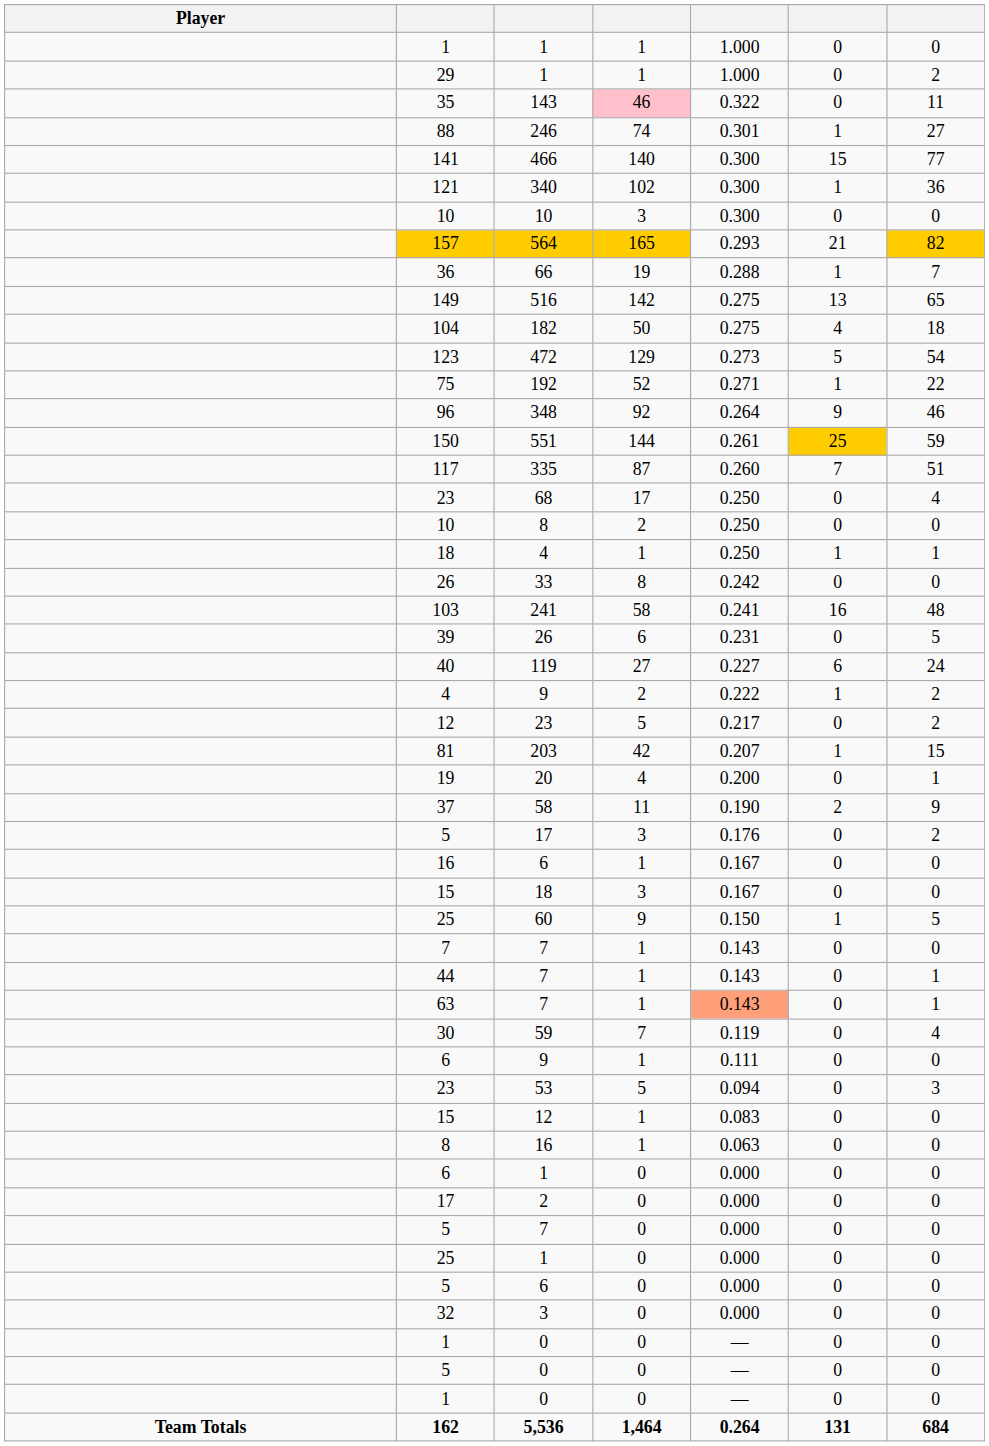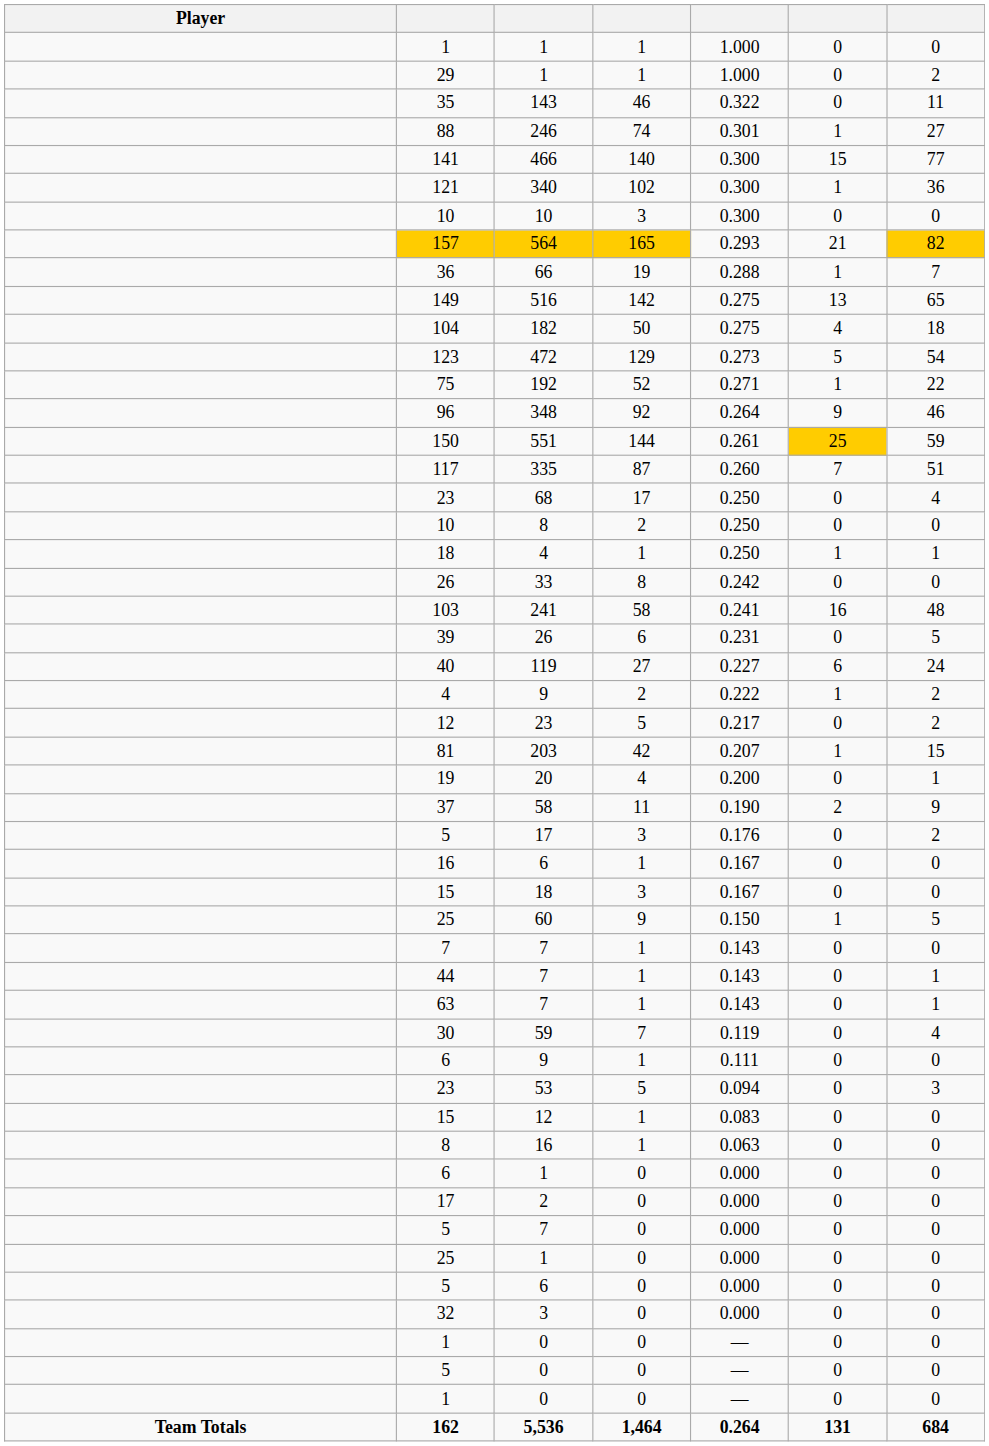(642, 103) pink background -> (642, 103) no background
(740, 1004) lightsalmon background -> (740, 1004) no background
